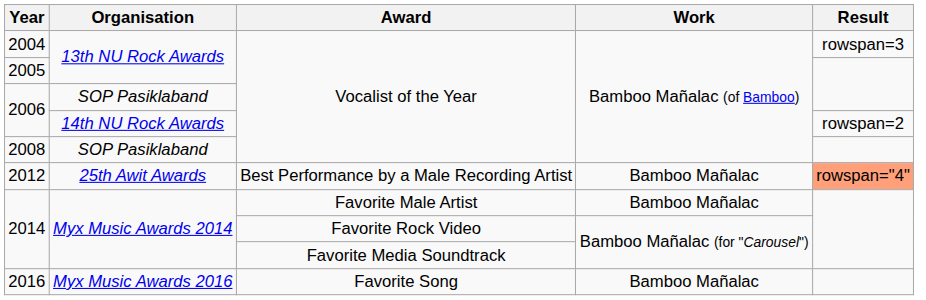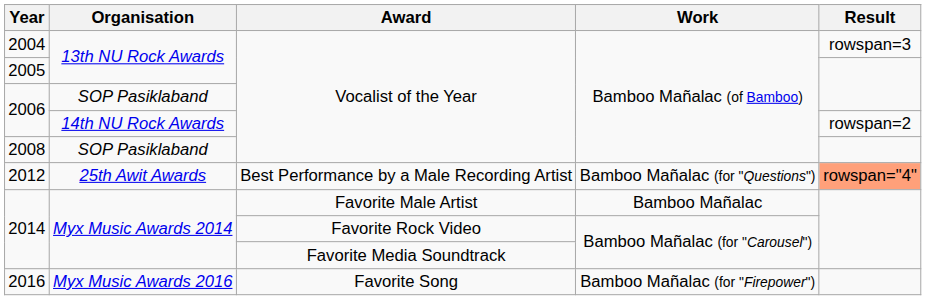(694, 176) Bamboo Mañalac -> (698, 176) Bamboo Mañalac (for "Questions")
(694, 281) Bamboo Mañalac -> (698, 281) Bamboo Mañalac (for "Firepower")
